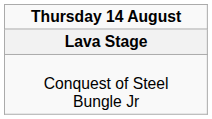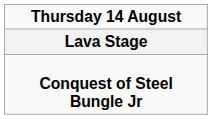(106, 93) normal -> (106, 93) bold
